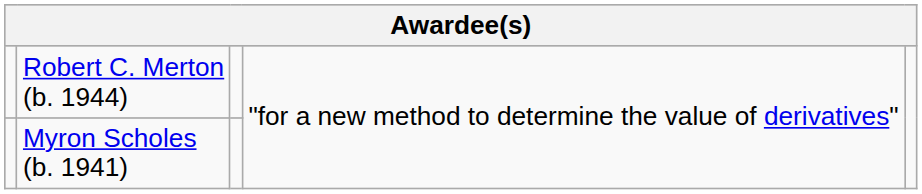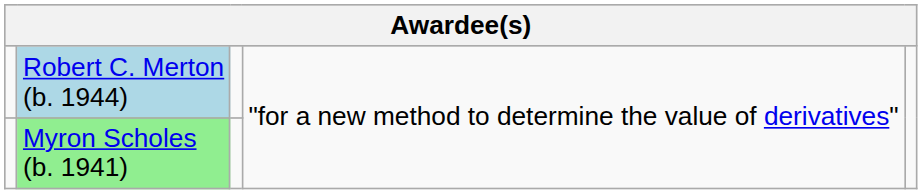(124, 81) no background -> (124, 81) lightblue background
(110, 152) no background -> (110, 152) lightgreen background
